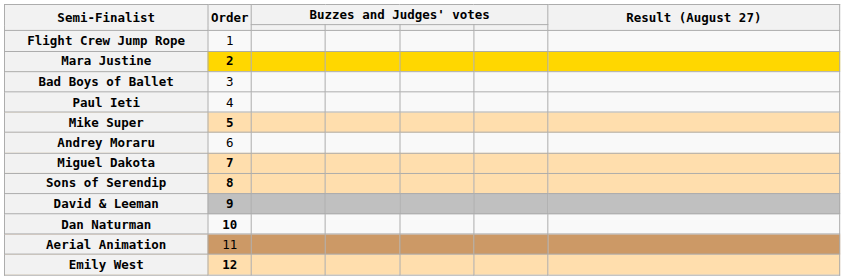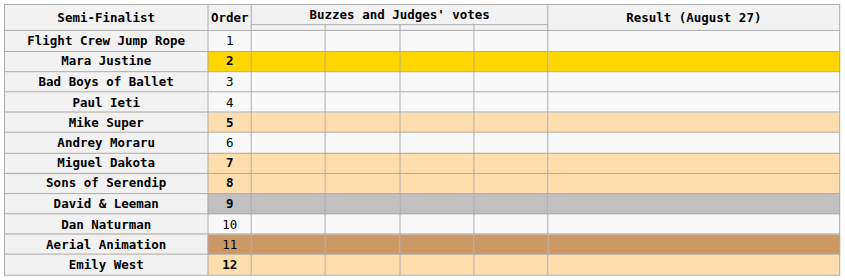(230, 224) bold -> (230, 224) normal
